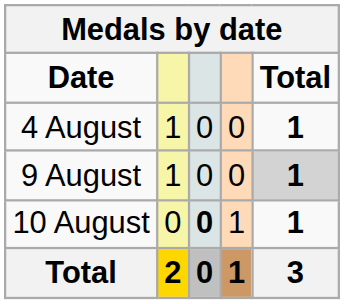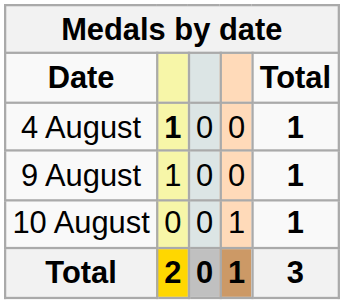(173, 126) normal -> (173, 126) bold
(295, 175) lightgrey background -> (295, 175) no background
(205, 224) bold -> (205, 224) normal
